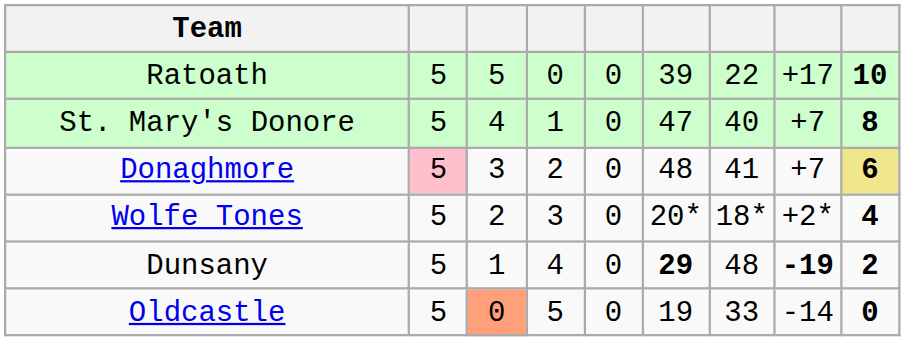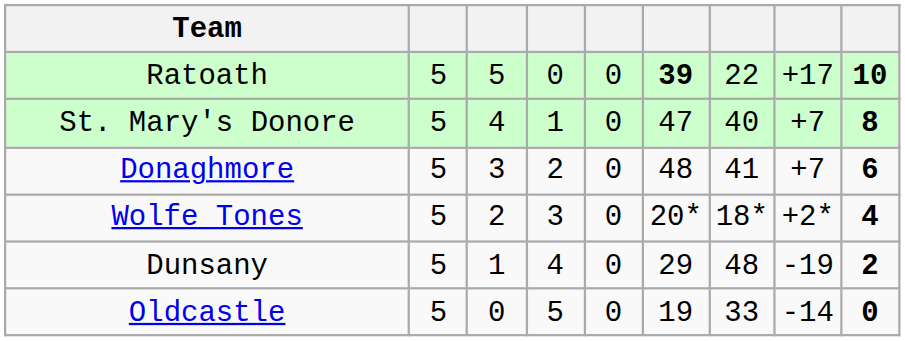(676, 76) normal -> (676, 76) bold
(438, 170) pink background -> (438, 170) no background
(870, 170) khaki background -> (870, 170) no background
(676, 265) bold -> (676, 265) normal
(808, 265) bold -> (808, 265) normal
(497, 312) lightsalmon background -> (497, 312) no background
